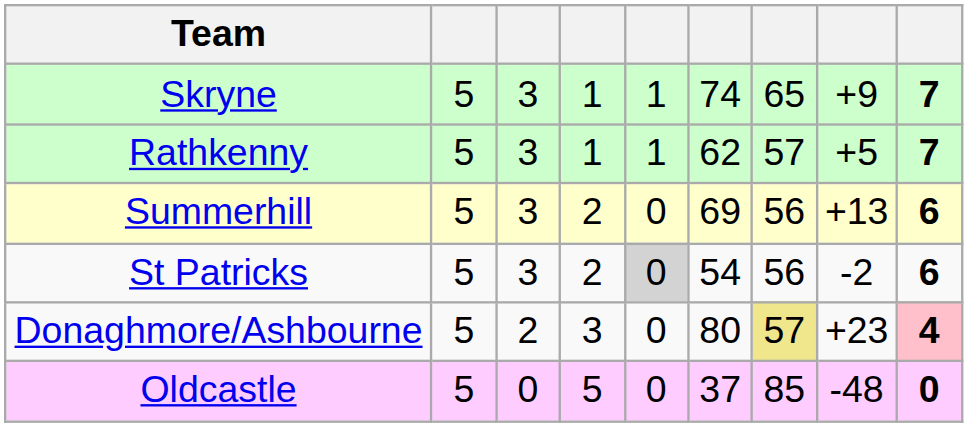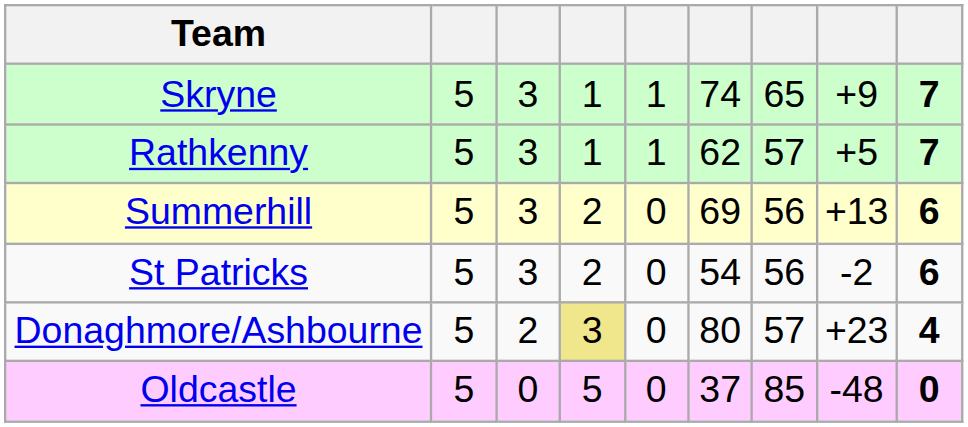(656, 271) lightgrey background -> (656, 271) no background
(592, 331) no background -> (592, 331) khaki background
(784, 331) khaki background -> (784, 331) no background
(929, 331) pink background -> (929, 331) no background
